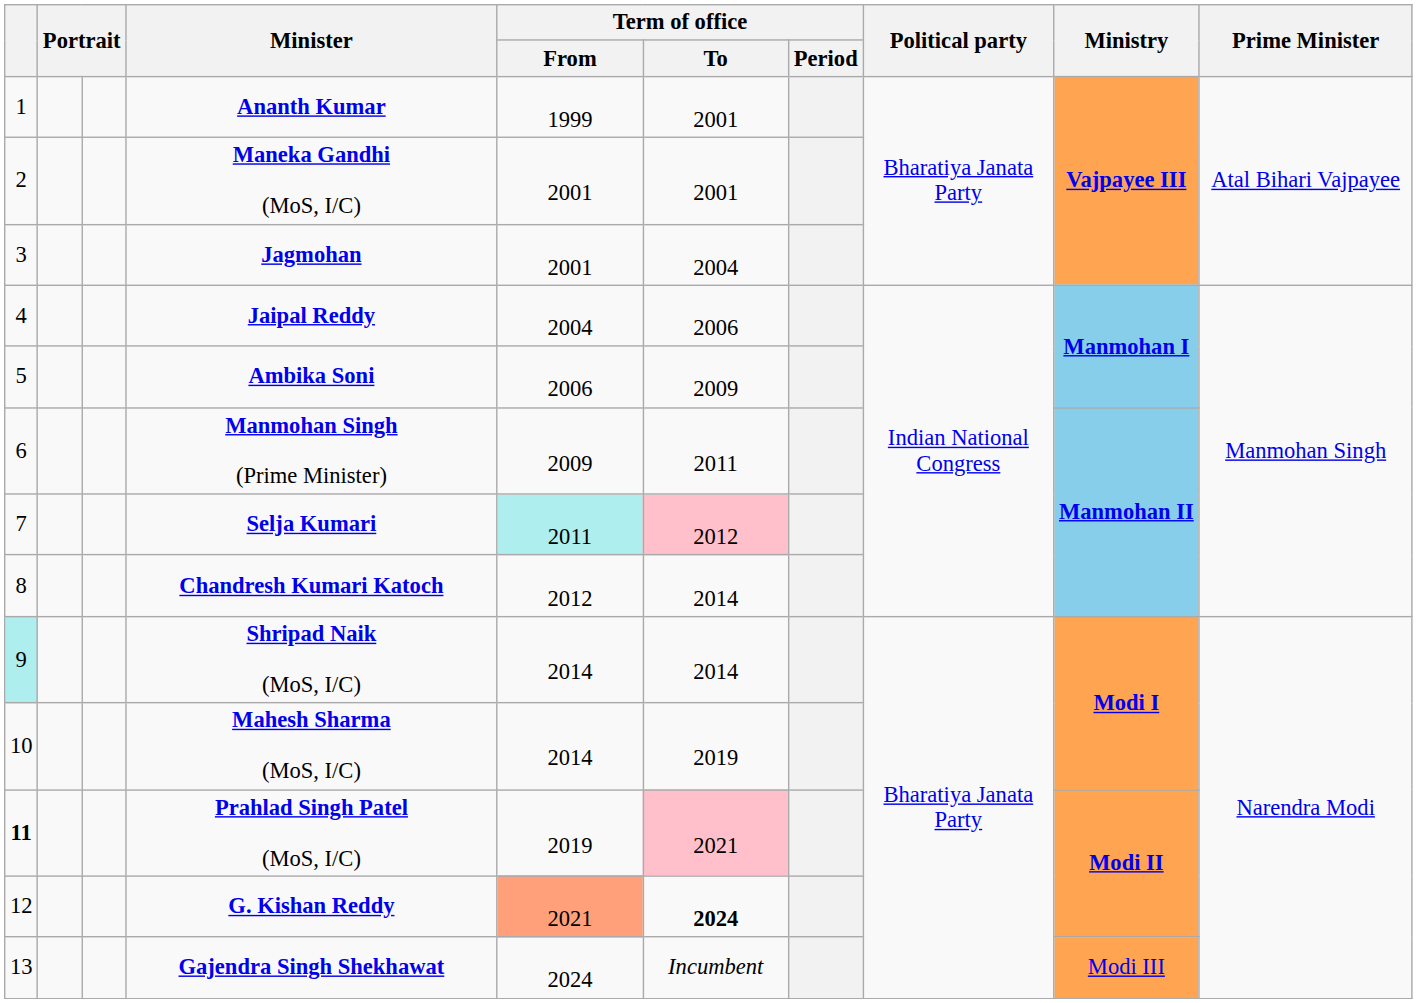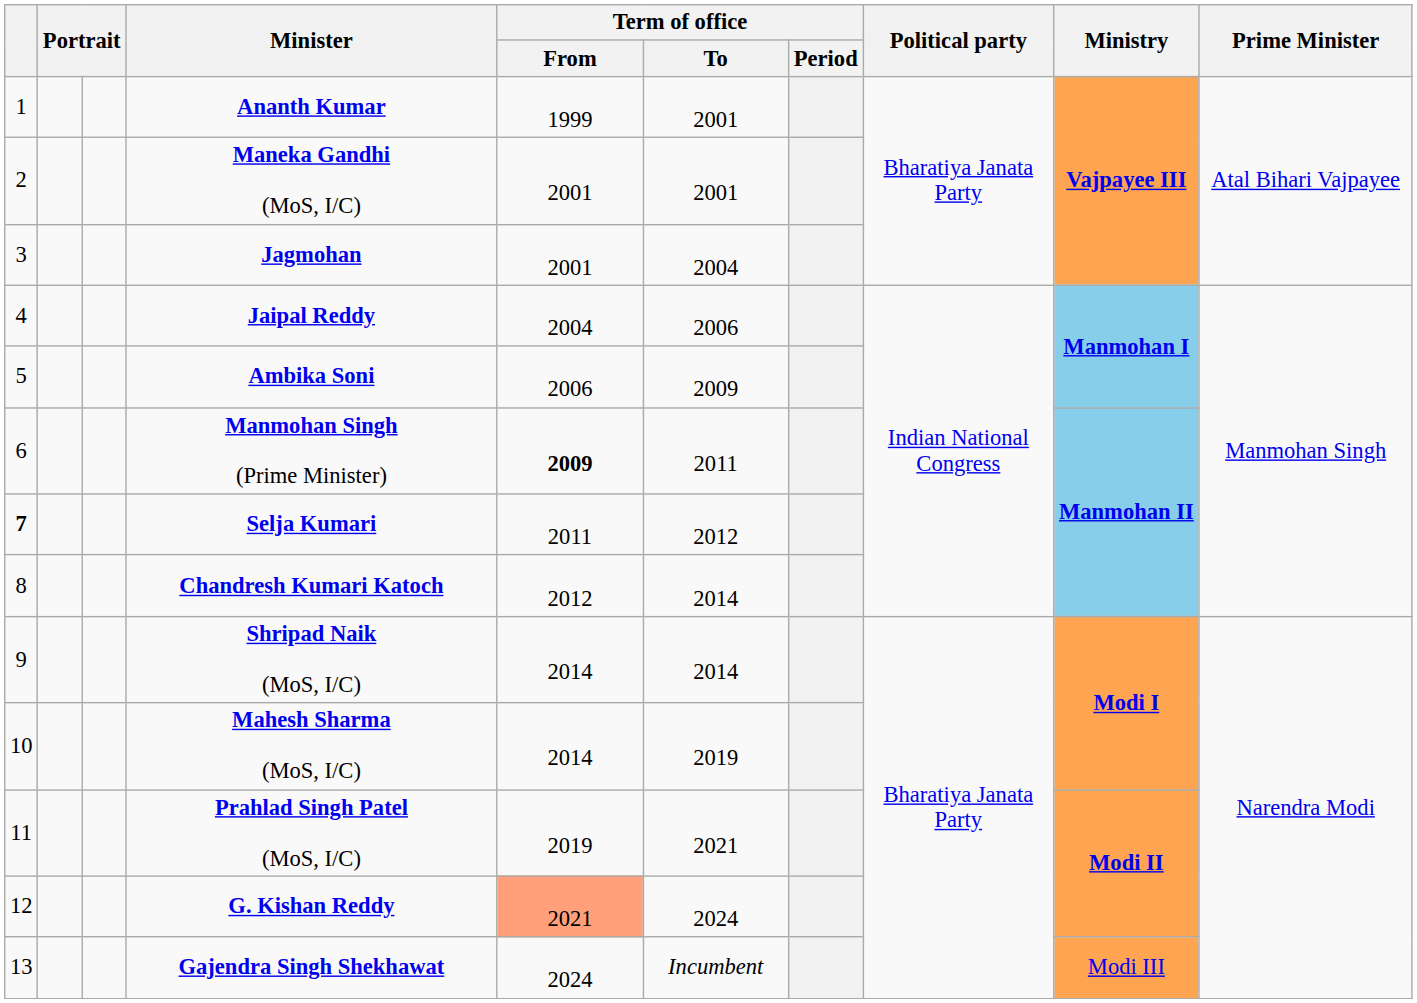(570, 463) normal -> (570, 463) bold
(21, 524) normal -> (21, 524) bold
(570, 537) paleturquoise background -> (570, 537) no background
(716, 537) pink background -> (716, 537) no background
(21, 659) paleturquoise background -> (21, 659) no background
(21, 832) bold -> (21, 832) normal
(716, 845) pink background -> (716, 845) no background
(716, 918) bold -> (716, 918) normal
